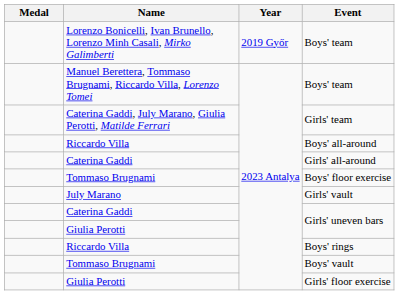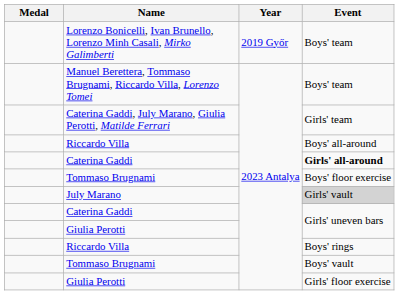(340, 160) normal -> (344, 160) bold
(329, 195) no background -> (329, 195) lightgrey background
